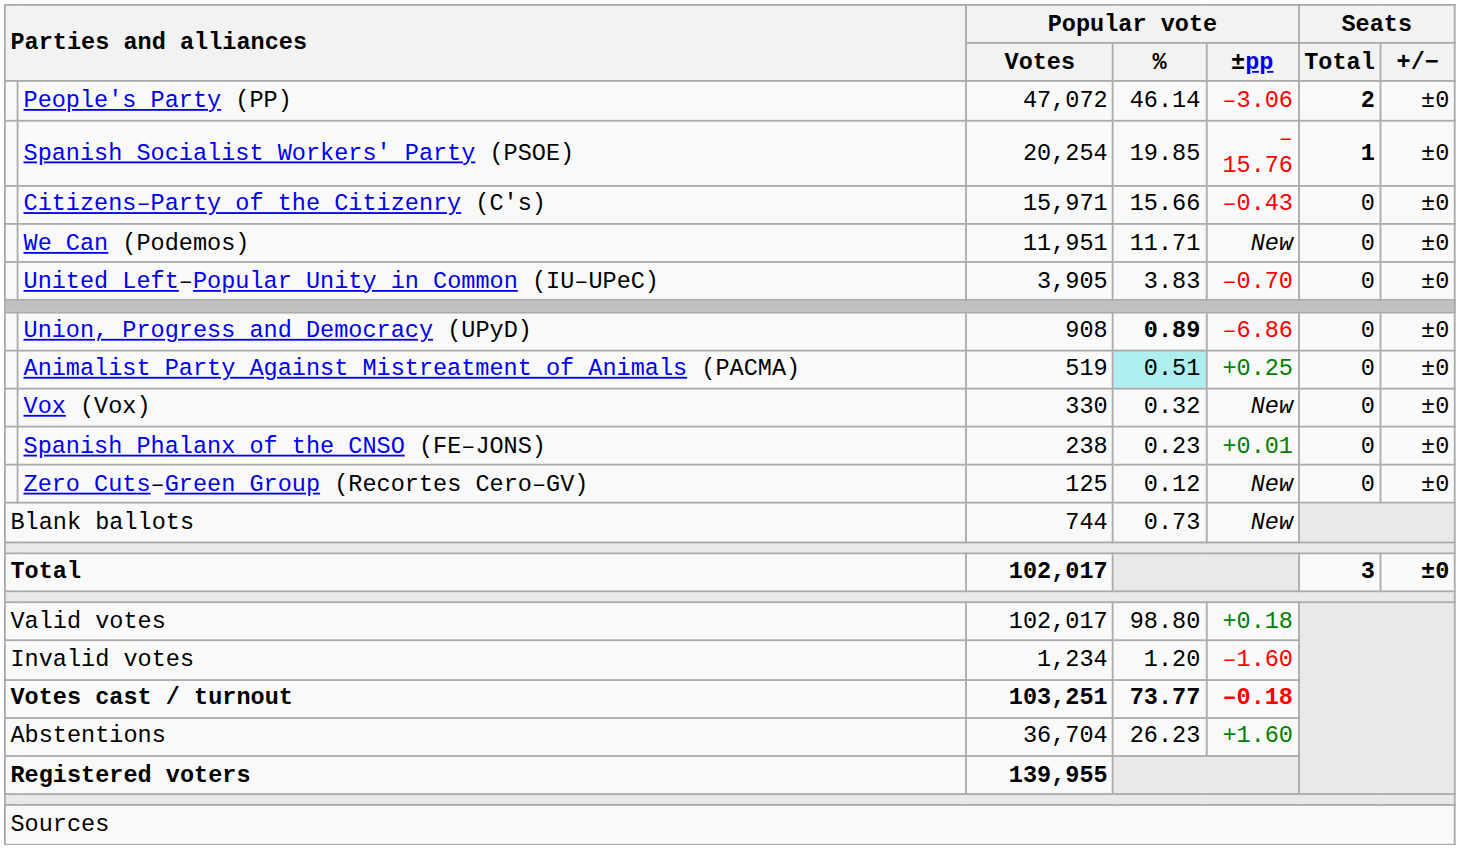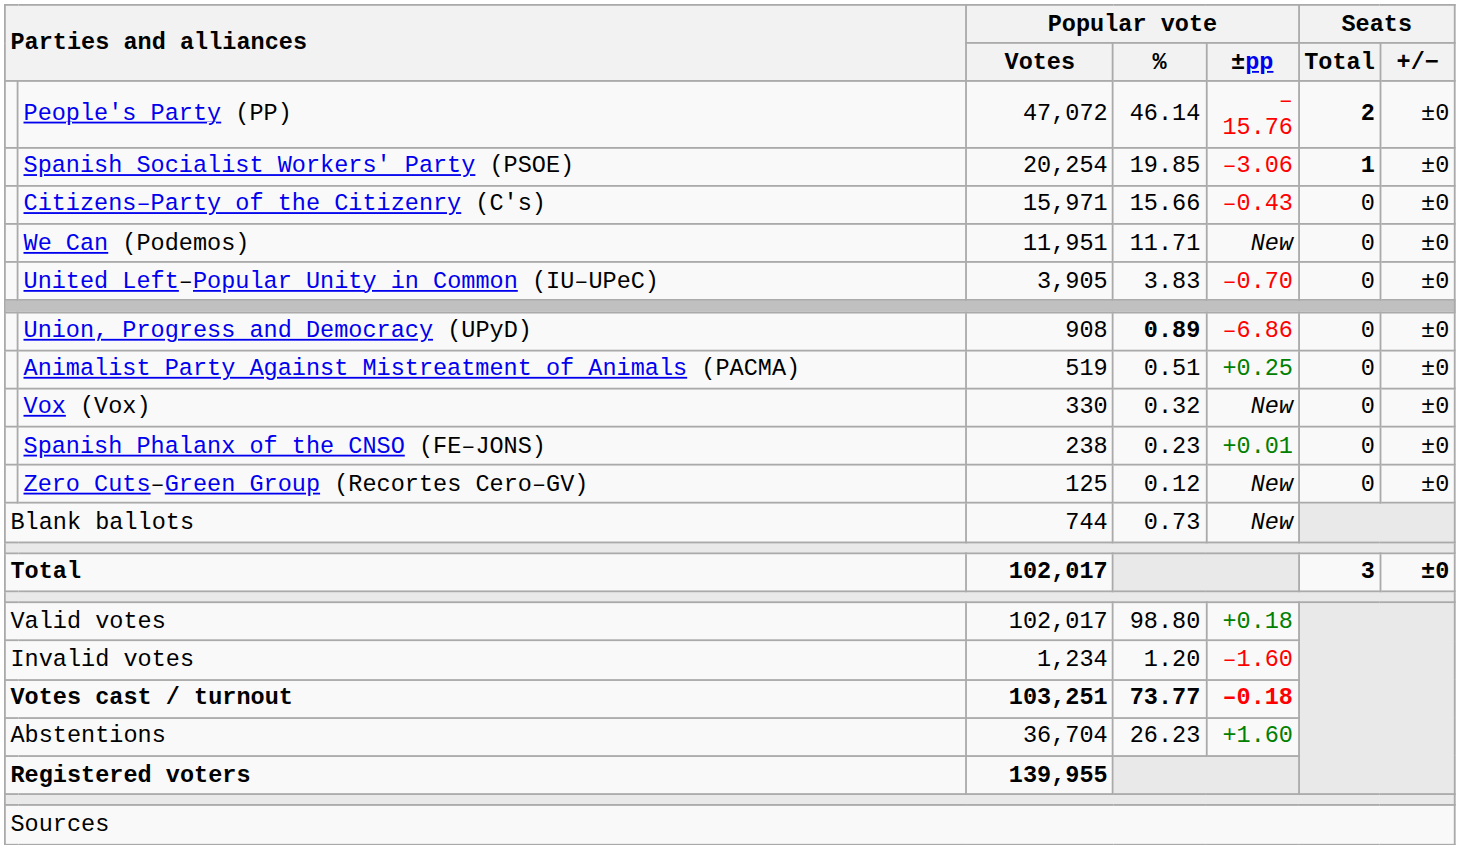(1258, 101) –3.06 -> (1258, 114) –15.76
(1258, 153) –15.76 -> (1258, 166) –3.06
(1172, 369) paleturquoise background -> (1172, 369) no background
